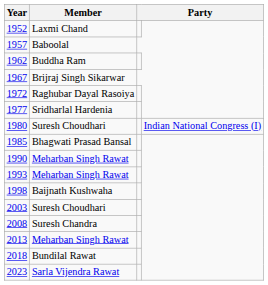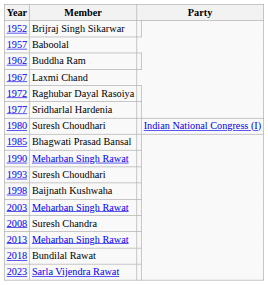(60, 28) Laxmi Chand -> (78, 28) Brijraj Singh Sikarwar
(78, 77) Brijraj Singh Sikarwar -> (60, 77) Laxmi Chand
(80, 175) Meharban Singh Rawat -> (69, 175) Suresh Choudhari
(69, 207) Suresh Choudhari -> (80, 207) Meharban Singh Rawat
